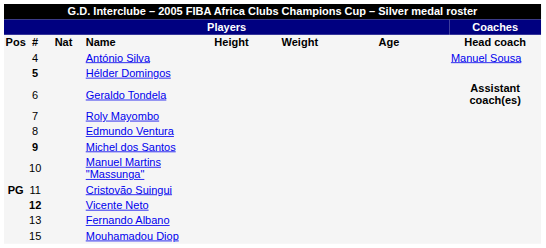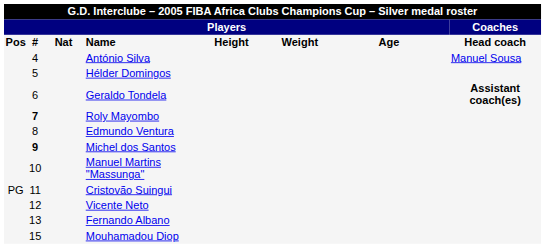(35, 73) bold -> (35, 73) normal
(35, 116) normal -> (35, 116) bold
(16, 190) bold -> (16, 190) normal
(35, 205) bold -> (35, 205) normal
